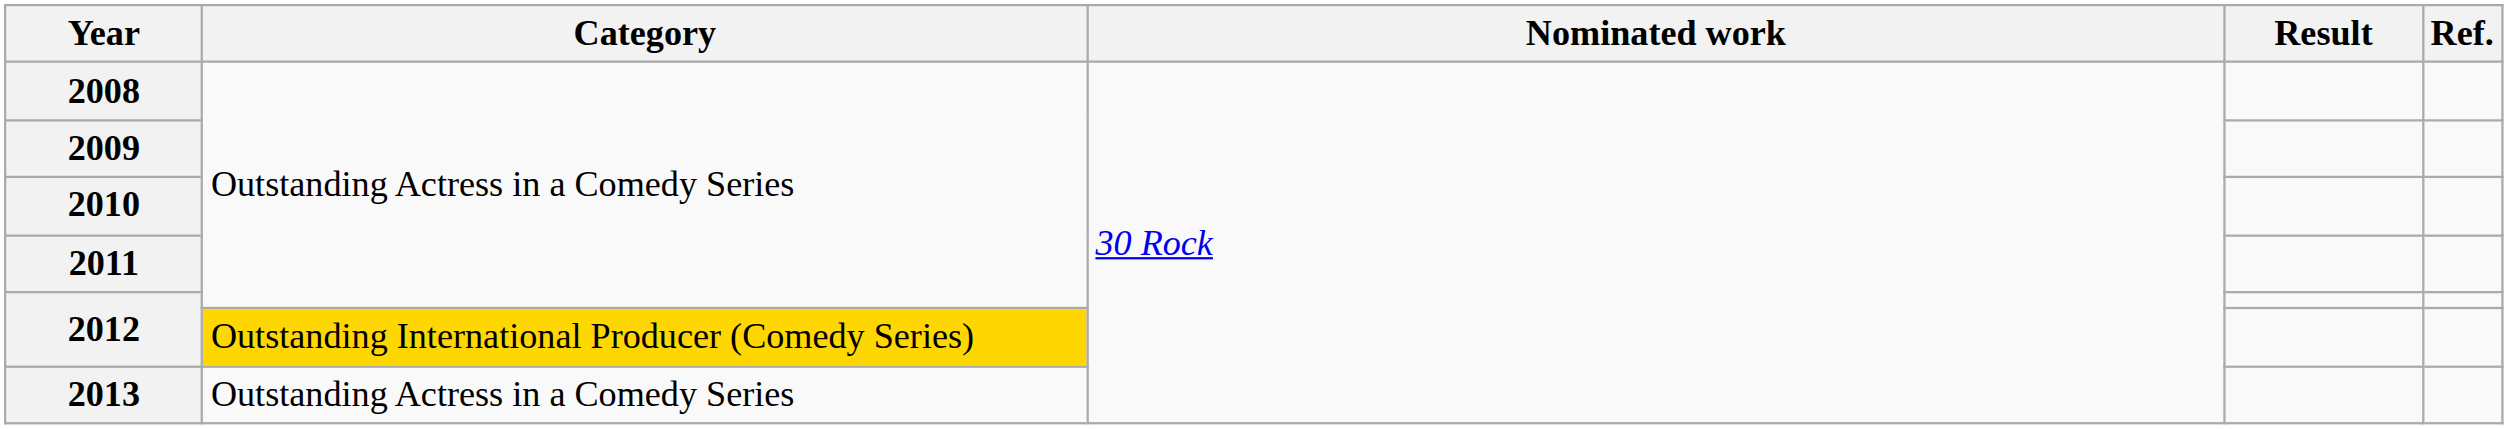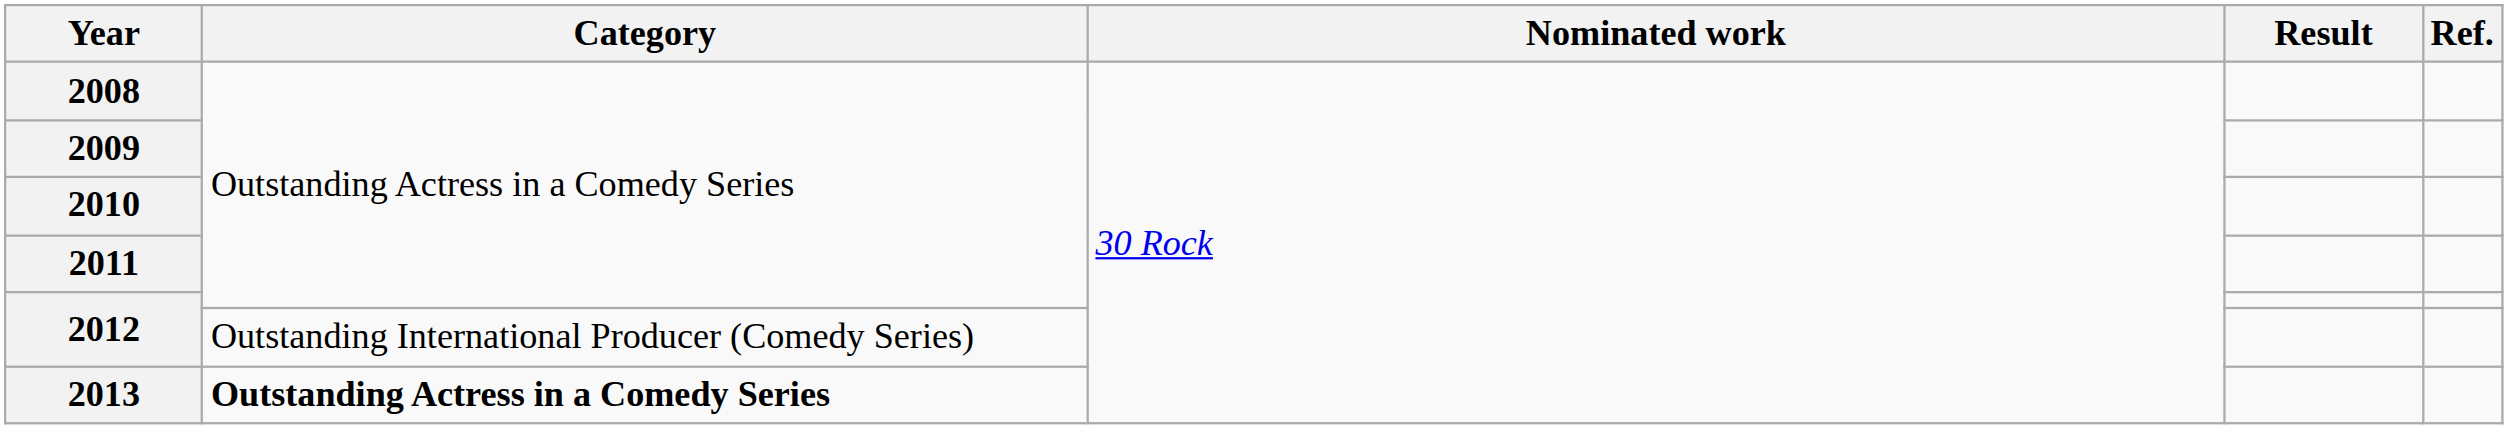(593, 336) gold background -> (593, 336) no background
(503, 393) normal -> (520, 393) bold
